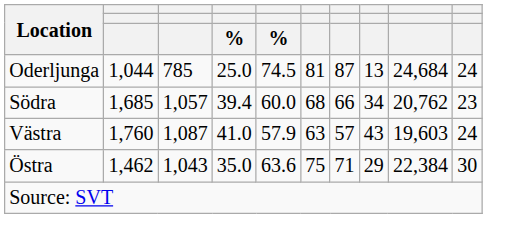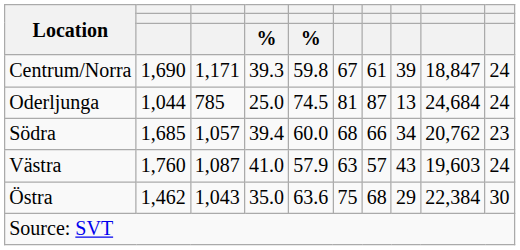+ row: (70, 70)
(345, 165) 71 -> (377, 197) 68
